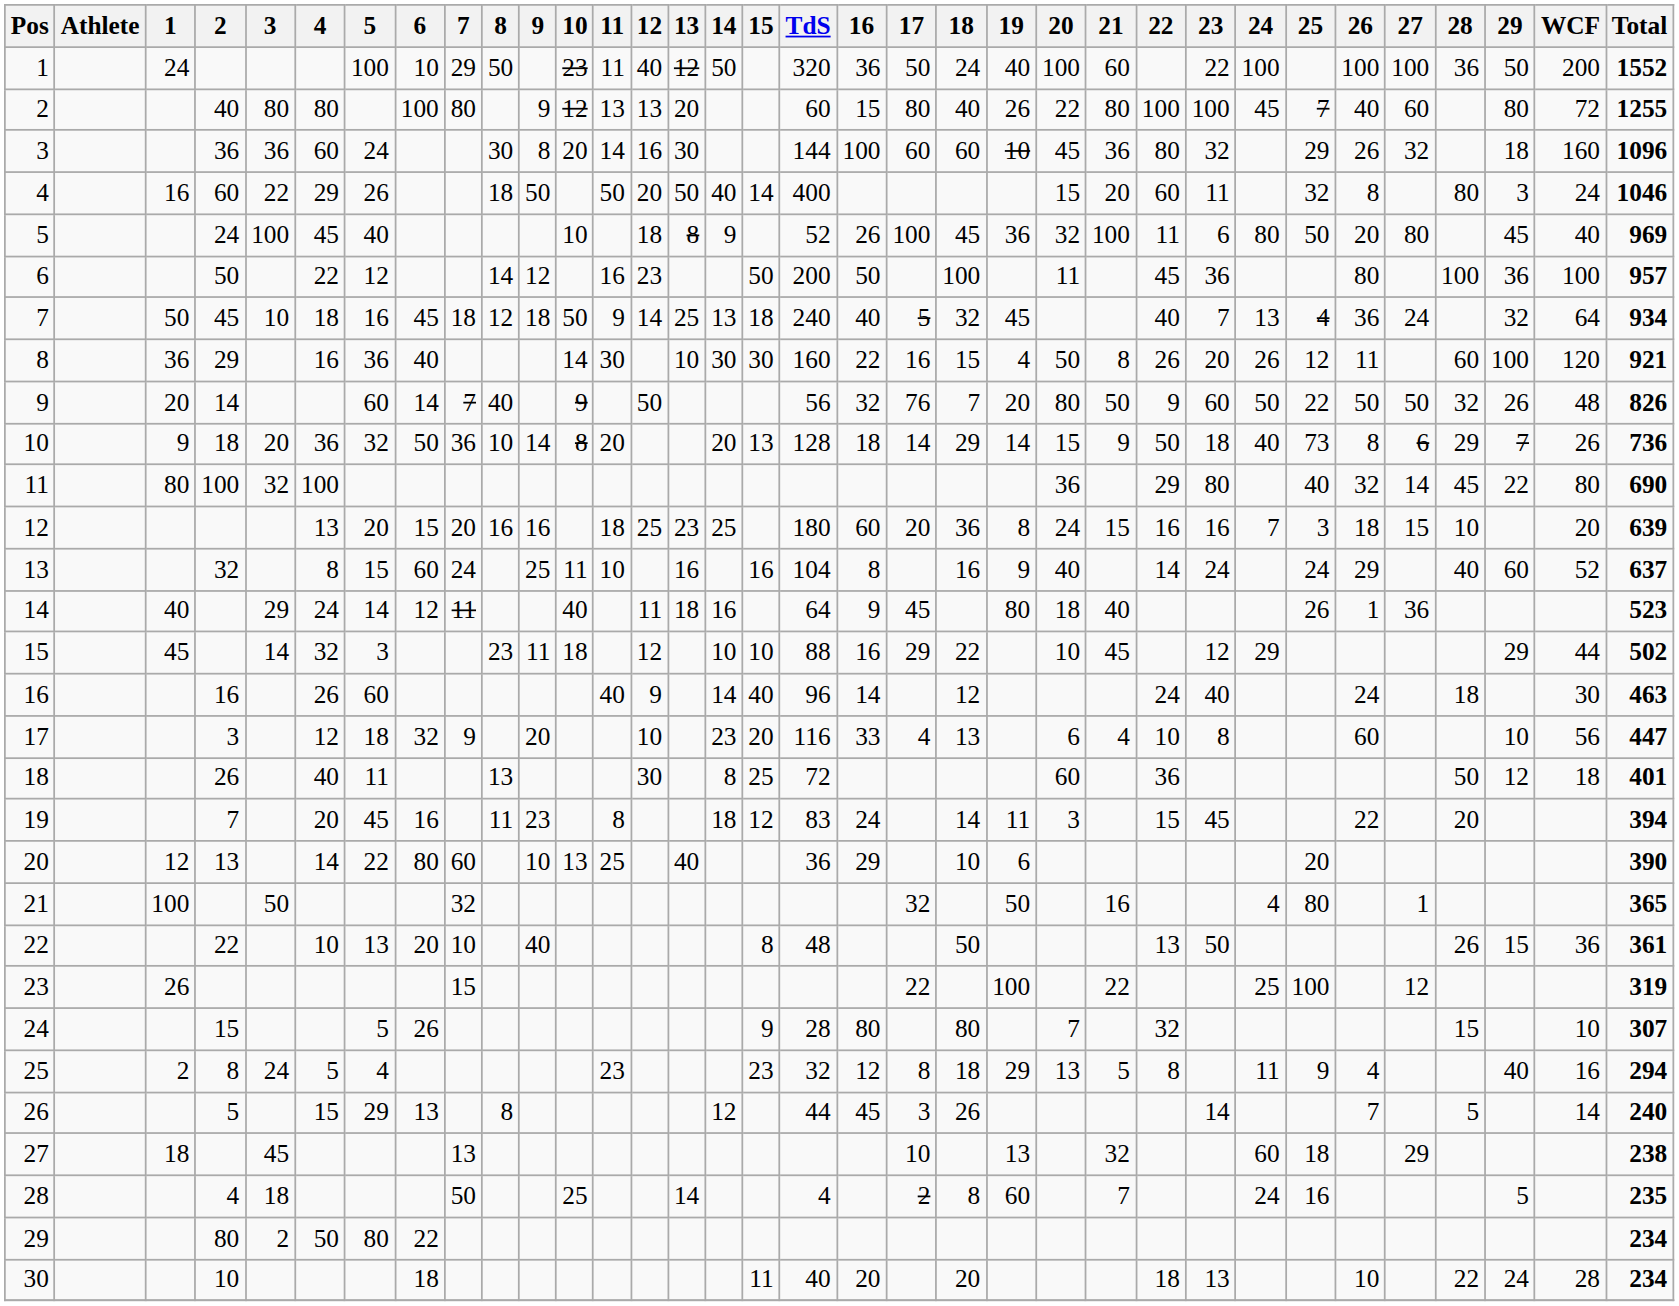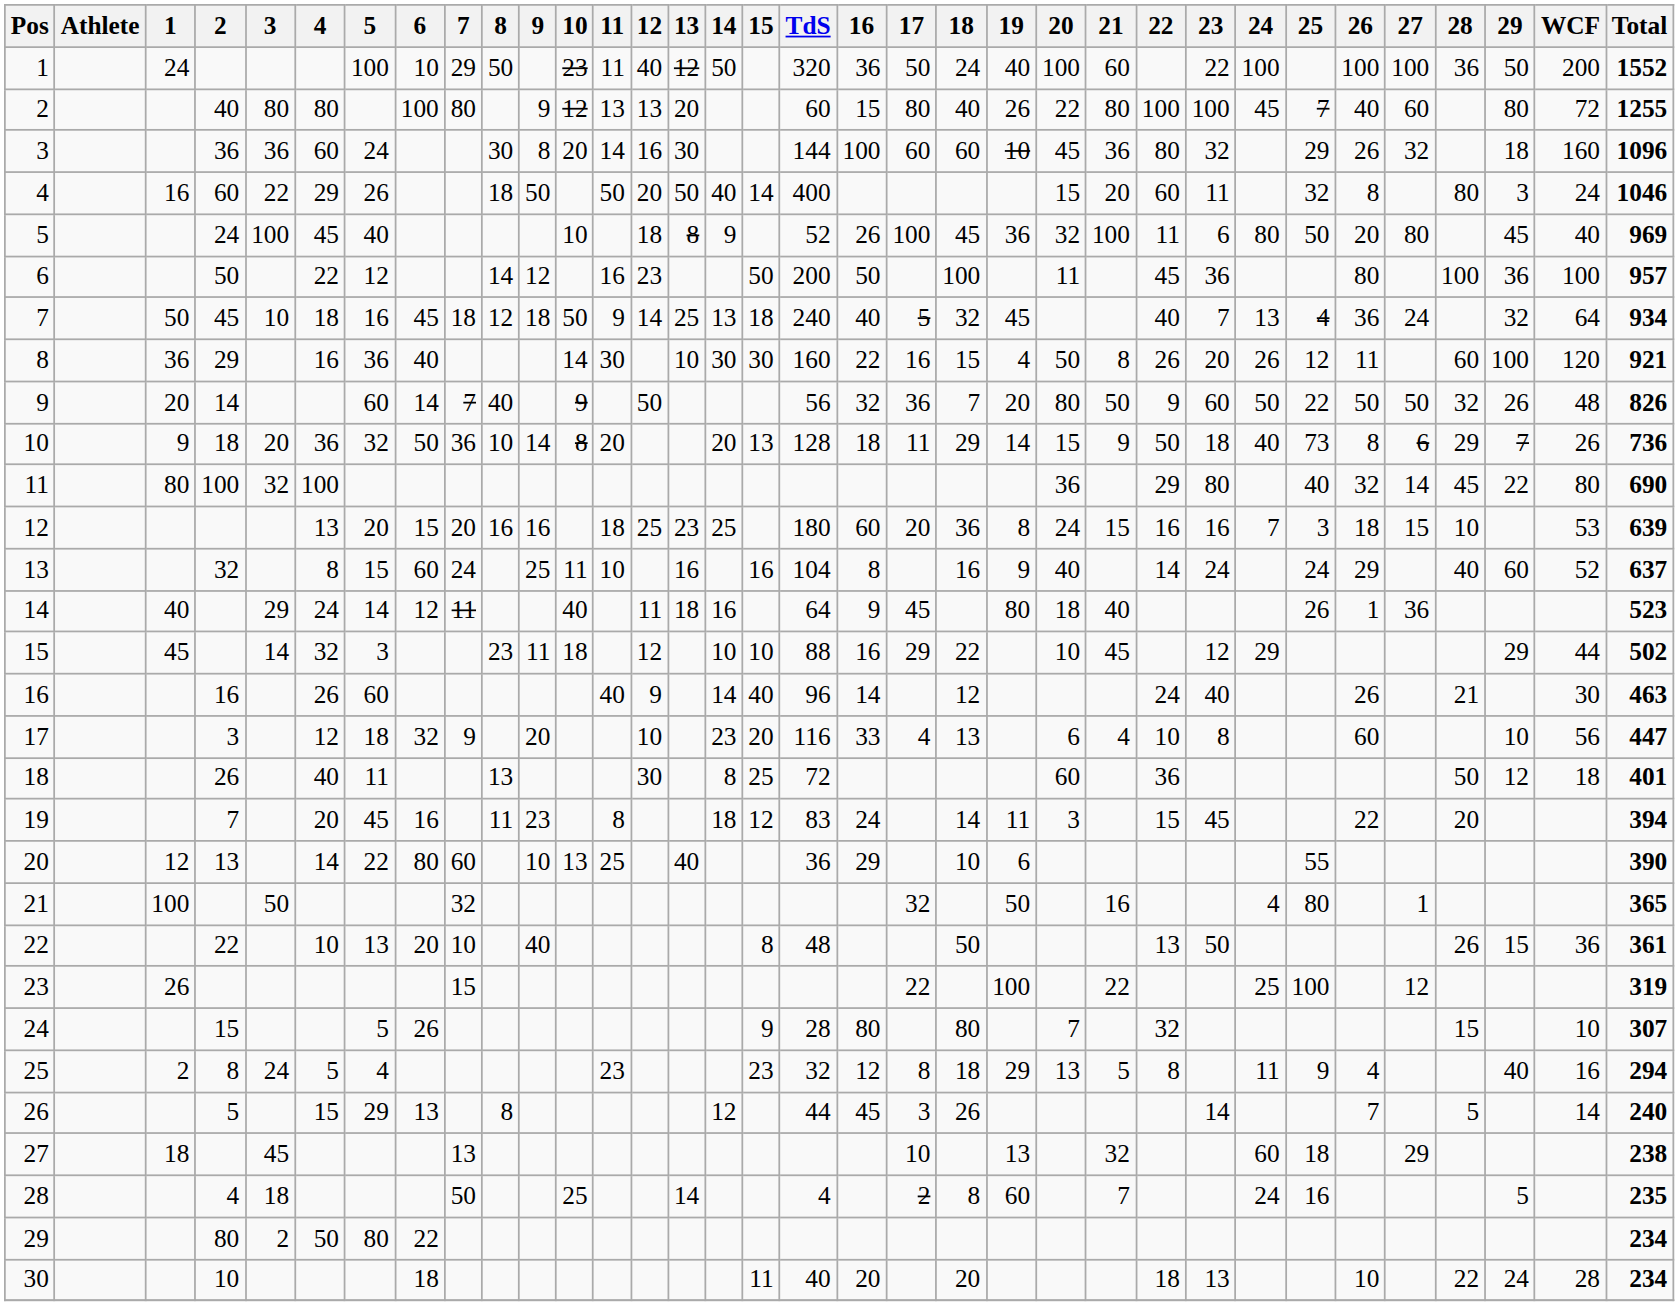(918, 401) 76 -> (918, 401) 36
(918, 443) 14 -> (918, 443) 11
(1587, 527) 20 -> (1587, 527) 53
(1367, 694) 24 -> (1367, 694) 26
(1466, 694) 18 -> (1466, 694) 21
(1317, 861) 20 -> (1317, 861) 55
